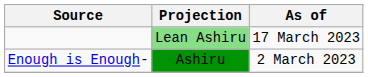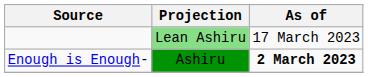(306, 61) normal -> (306, 61) bold
